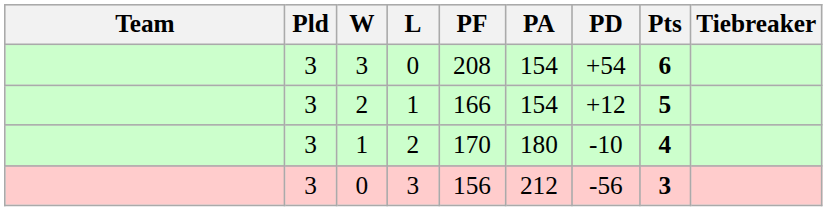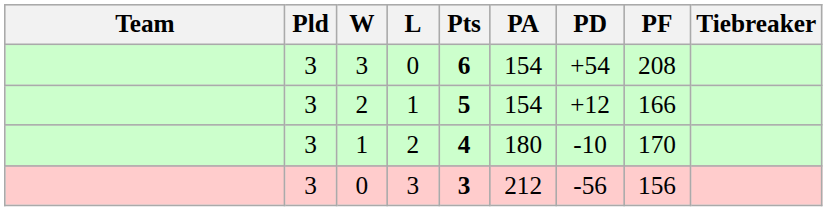columns swapped: (472, 24) <-> (665, 24)
